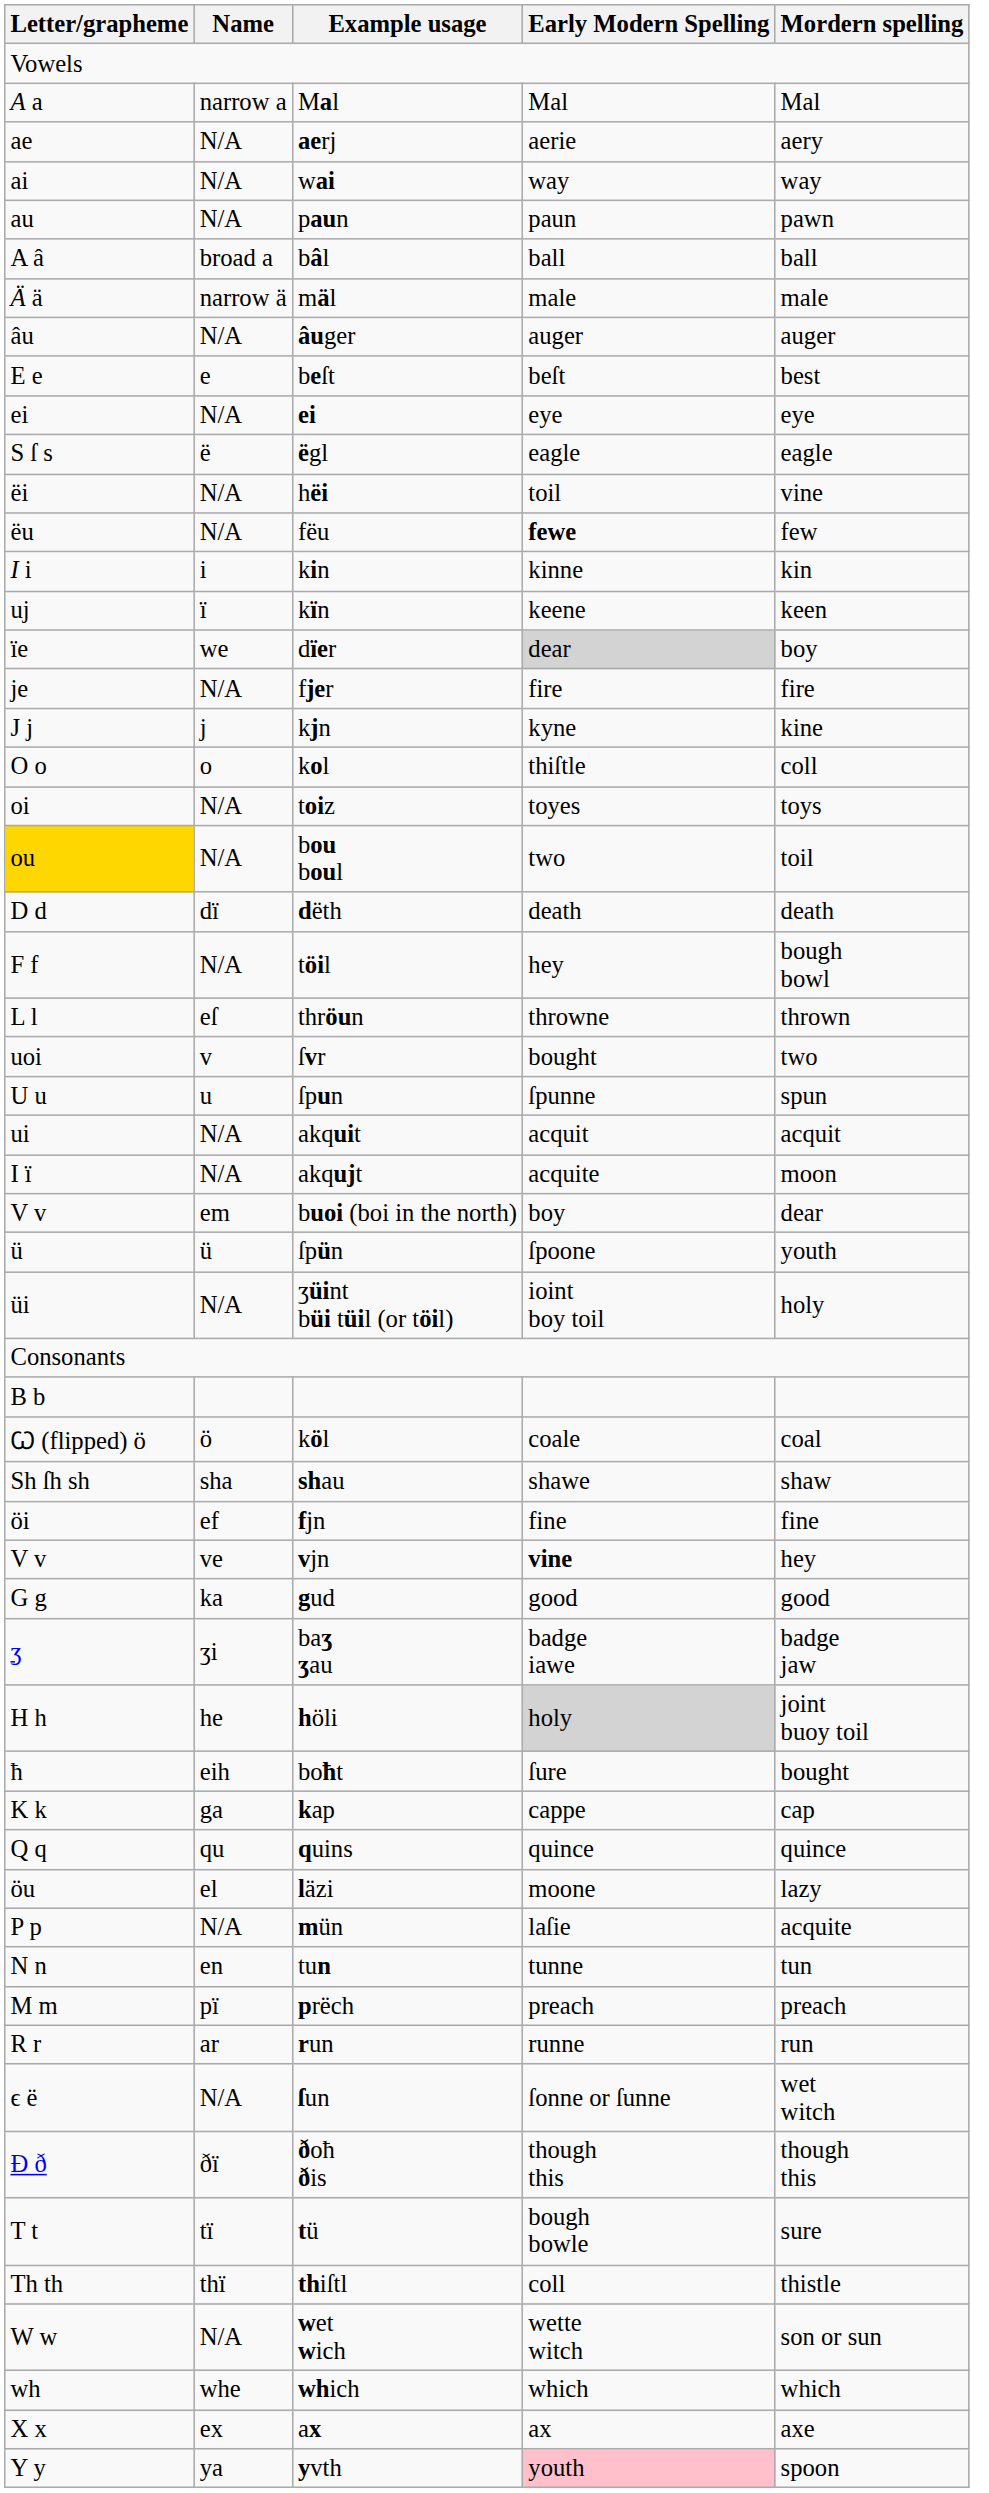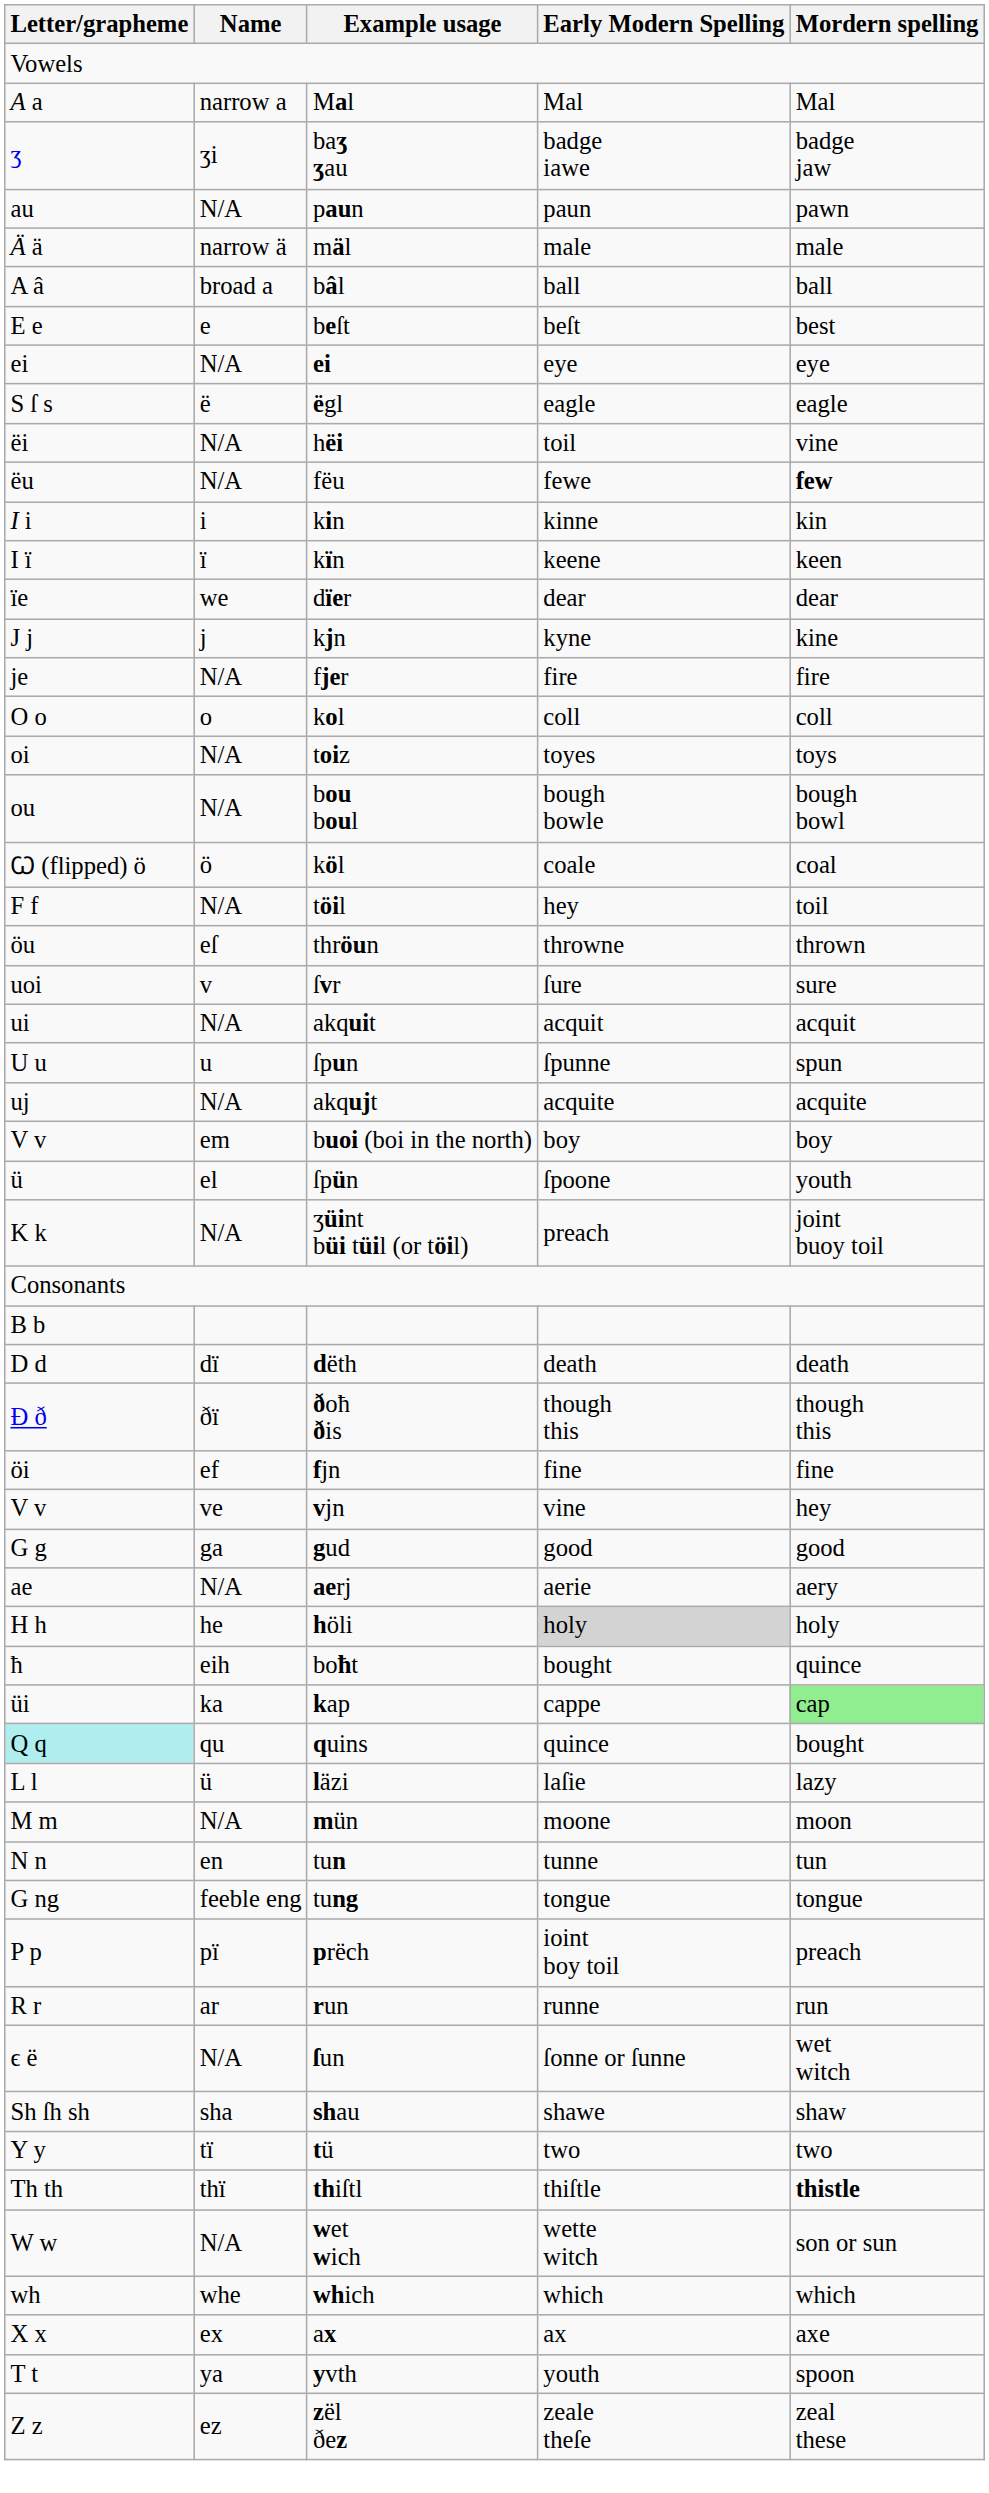rows swapped: (317, 141) <-> (315, 1651)
- row: (316, 180)
rows swapped: (317, 297) <-> (314, 258)
- row: (327, 336)
(552, 532) bold -> (567, 481) normal
(799, 532) normal -> (814, 481) bold
(20, 610) uj -> (21, 559) I ï
(550, 649) lightgrey background -> (565, 598) no background
(799, 649) boy -> (817, 598) dear
rows swapped: (314, 727) <-> (316, 688)
(557, 766) thiſtle -> (562, 716) coll
(23, 858) gold background -> (23, 808) no background
(547, 858) two -> (574, 808) bough bowle
(797, 858) toil -> (826, 808) bough bowl
rows swapped: (314, 1438) <-> (320, 911)
(811, 964) bough bowl -> (812, 906) toil
(24, 1017) L l -> (23, 945) öu
(563, 1056) bought -> (563, 984) ſure
(799, 1056) two -> (816, 984) sure
rows swapped: (321, 1095) <-> (329, 1134)
(21, 1173) I ï -> (20, 1101) uj
(809, 1173) moon -> (831, 1101) acquite
(802, 1212) dear -> (814, 1140) boy
(206, 1251) ü -> (209, 1179) el
(20, 1304) üi -> (29, 1232) K k
(566, 1304) ioint boy toil -> (576, 1232) preach
(803, 1304) holy -> (840, 1232) joint buoy toil
rows swapped: (316, 2164) <-> (321, 1481)
(550, 1559) bold -> (565, 1508) normal
(211, 1598) ka -> (211, 1547) ga
(825, 1718) joint buoy toil -> (818, 1626) holy
(547, 1770) ſure -> (578, 1665) bought
(815, 1770) bought -> (829, 1665) quince
(29, 1810) K k -> (20, 1704) üi
(211, 1810) ga -> (211, 1704) ka
(798, 1810) no background -> (813, 1704) lightgreen background
(29, 1849) no background -> (29, 1743) paleturquoise background
(813, 1849) quince -> (830, 1743) bought
(23, 1888) öu -> (24, 1782) L l
(209, 1888) el -> (206, 1782) ü
(562, 1888) moone -> (565, 1782) laſie
(26, 1927) P p -> (34, 1821) M m
(550, 1927) laſie -> (577, 1821) moone
(816, 1927) acquite -> (824, 1821) moon
+ row: (336, 1899)
(34, 2005) M m -> (26, 1952) P p
(561, 2005) preach -> (581, 1952) ioint boy toil
(24, 2231) T t -> (28, 2150) Y y
(559, 2231) bough bowle -> (562, 2150) two
(801, 2231) sure -> (814, 2150) two
(547, 2283) coll -> (572, 2189) thiſtle
(811, 2283) normal -> (828, 2189) bold
(28, 2468) Y y -> (24, 2373) T t
(556, 2468) pink background -> (571, 2373) no background
+ row: (330, 2426)
